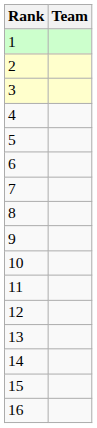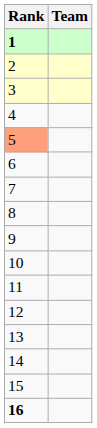(12, 41) normal -> (12, 41) bold
(12, 139) no background -> (12, 139) lightsalmon background
(16, 410) normal -> (16, 410) bold
